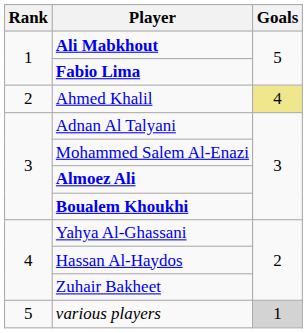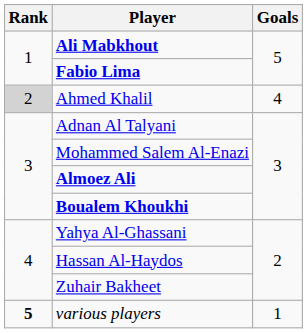(28, 98) no background -> (28, 98) lightgrey background
(278, 98) khaki background -> (278, 98) no background
(28, 313) normal -> (28, 313) bold
(278, 313) lightgrey background -> (278, 313) no background
